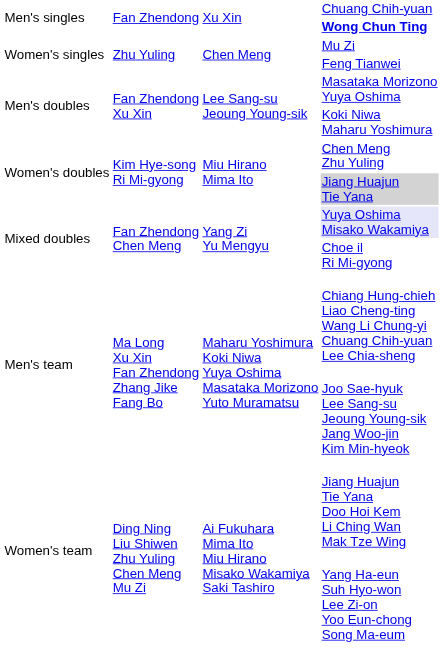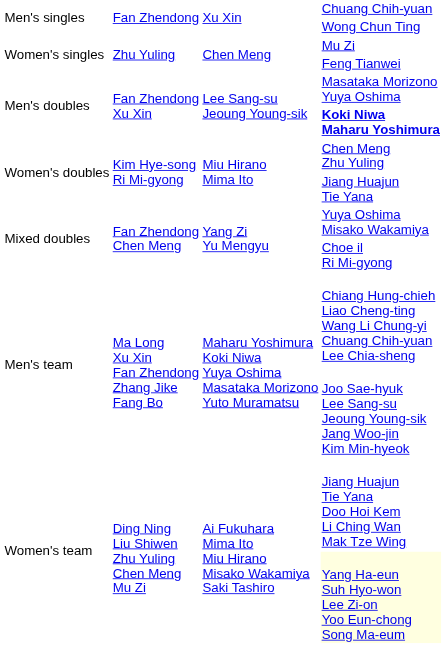(374, 27) bold -> (371, 27) normal
(377, 122) normal -> (381, 122) bold
(360, 189) lightgrey background -> (360, 189) no background
(375, 222) lavender background -> (375, 222) no background
(367, 604) no background -> (367, 604) lightyellow background
